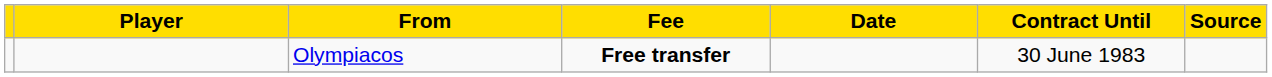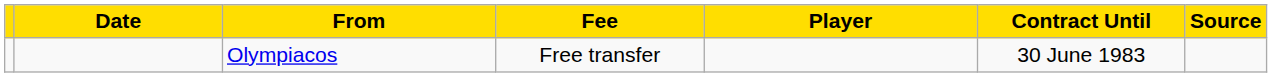columns swapped: (151, 21) <-> (873, 21)
(666, 54) bold -> (600, 54) normal
